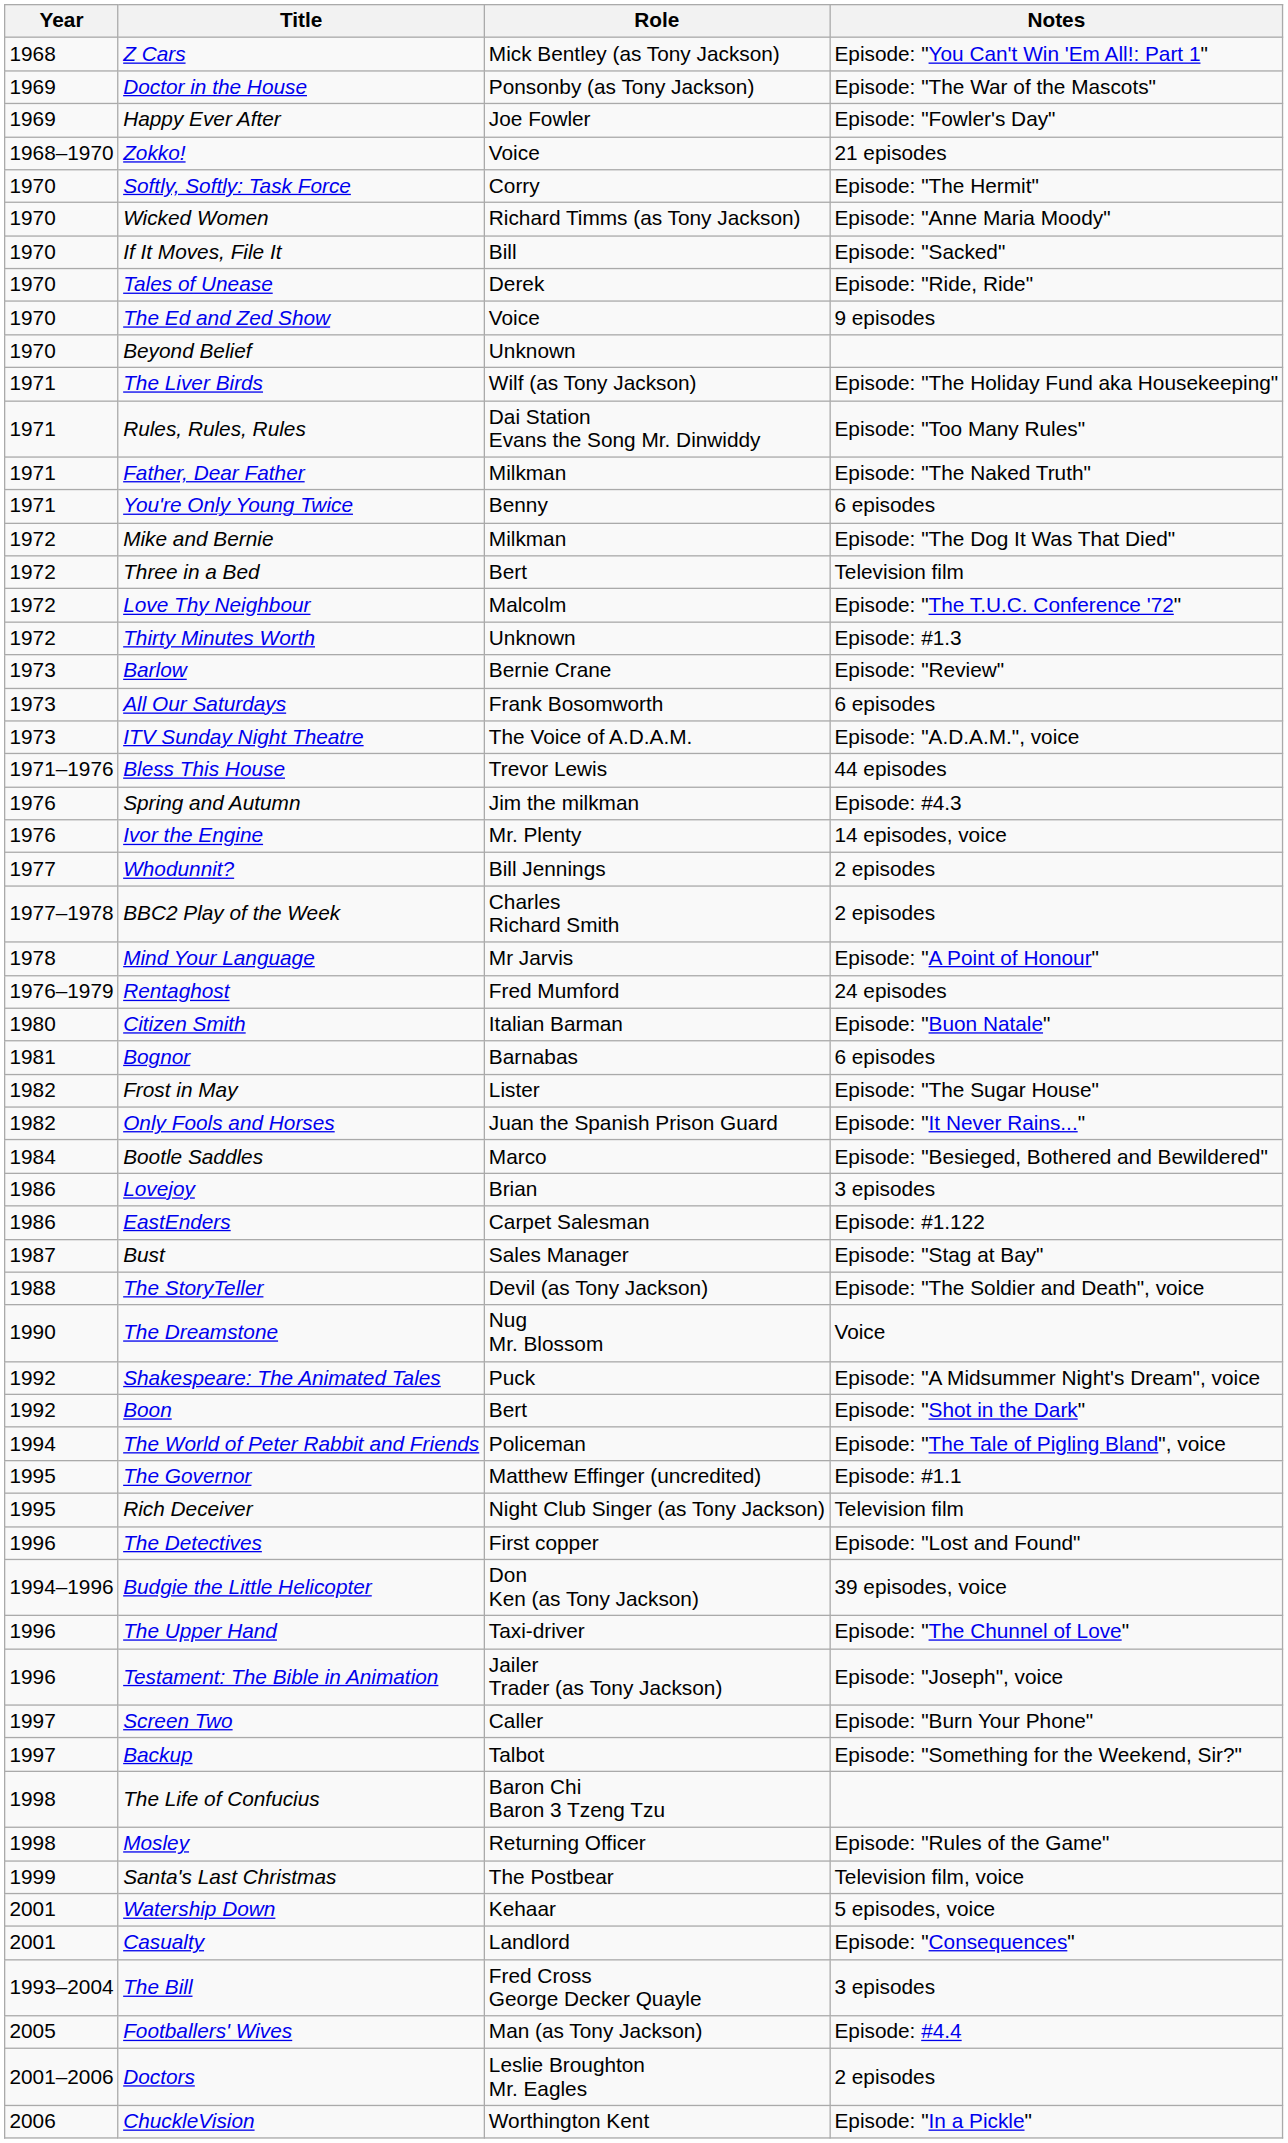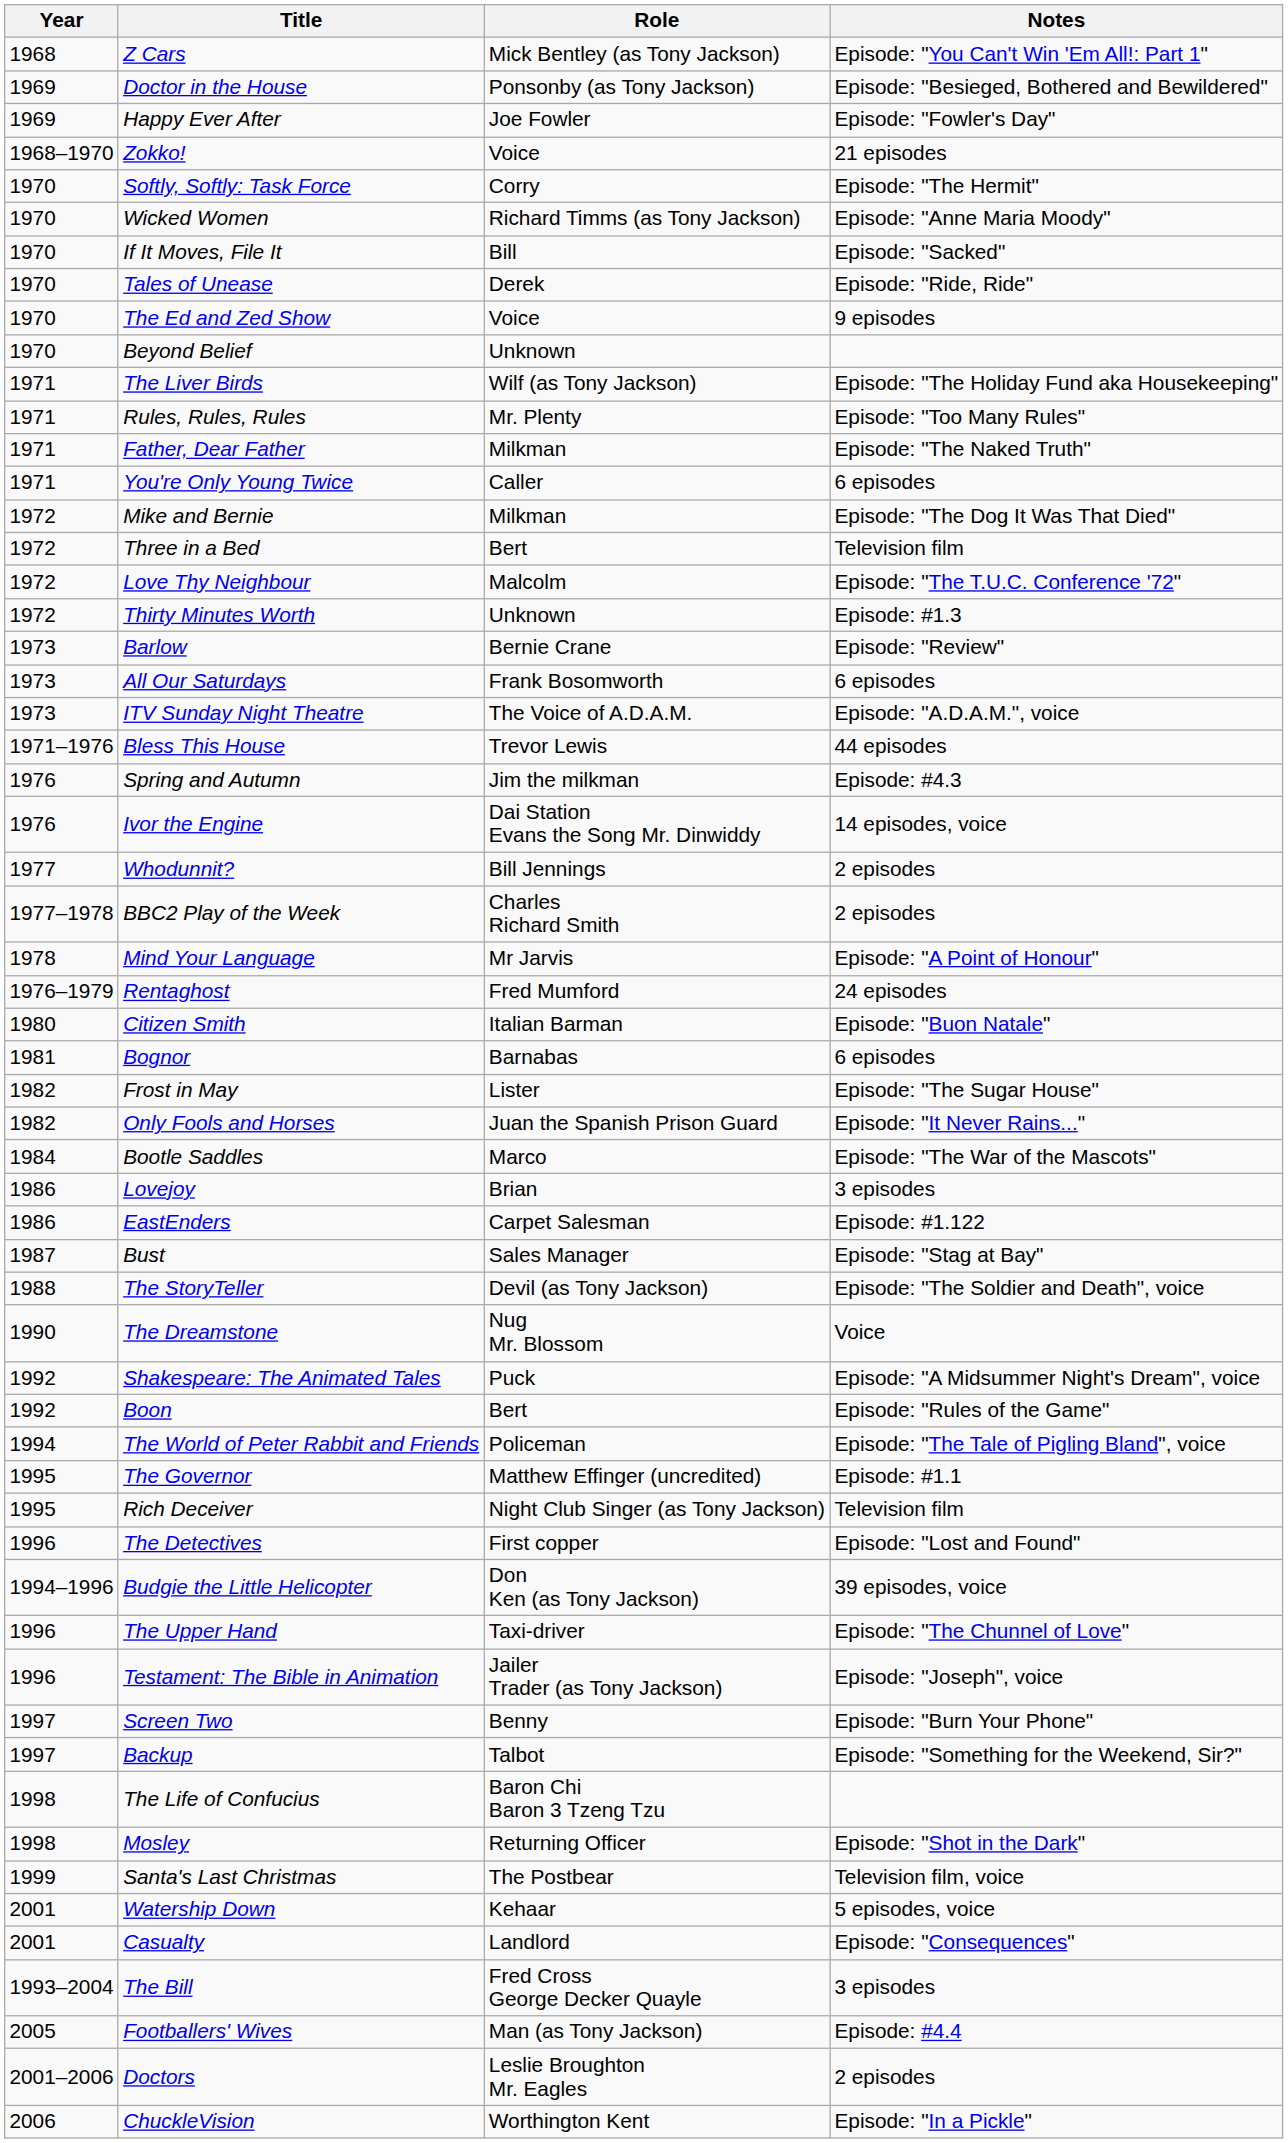(995, 86) Episode: "The War of the Mascots" -> (1051, 86) Episode: "Besieged, Bothered and Bewildered"
(625, 428) Dai Station Evans the Song Mr. Dinwiddy -> (535, 416) Mr. Plenty
(518, 506) Benny -> (516, 482) Caller
(535, 836) Mr. Plenty -> (625, 824) Dai Station Evans the Song Mr. Dinwiddy
(1051, 1156) Episode: "Besieged, Bothered and Bewildered" -> (995, 1156) Episode: "The War of the Mascots"
(960, 1410) Episode: "Shot in the Dark" -> (972, 1410) Episode: "Rules of the Game"
(516, 1721) Caller -> (518, 1721) Benny
(972, 1843) Episode: "Rules of the Game" -> (960, 1843) Episode: "Shot in the Dark"
